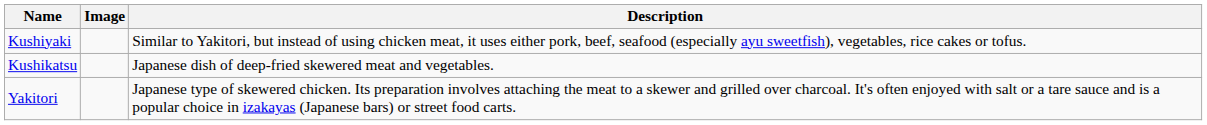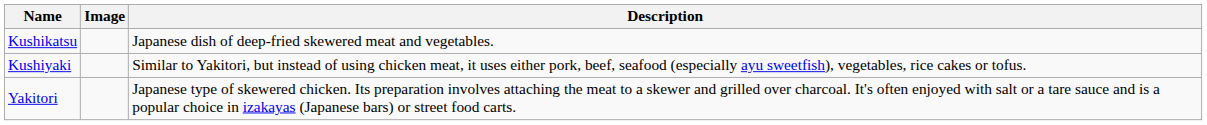rows swapped: (43, 65) <-> (40, 41)
